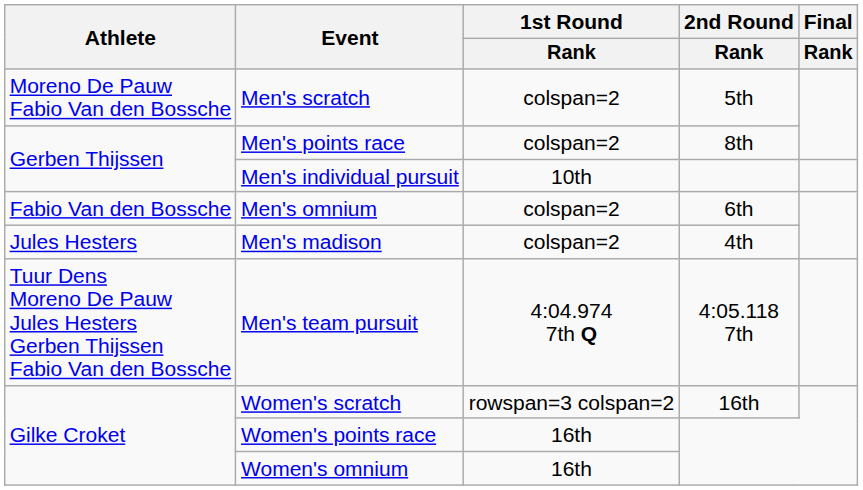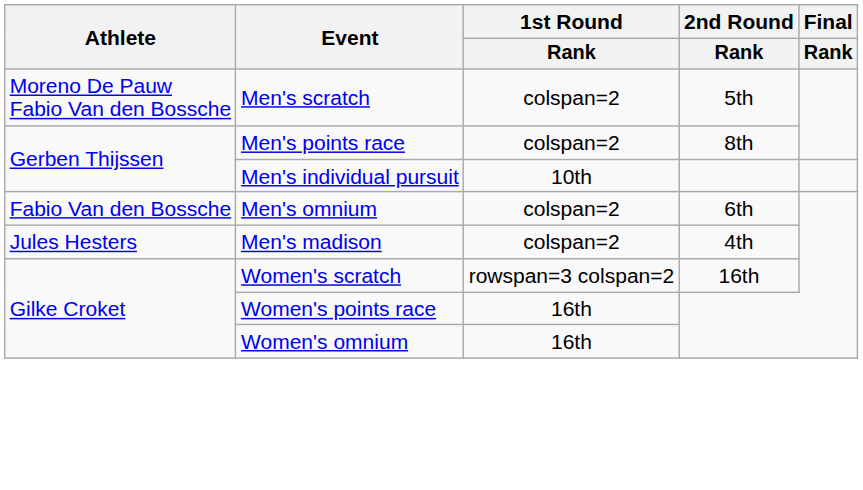- row: (329, 322)
